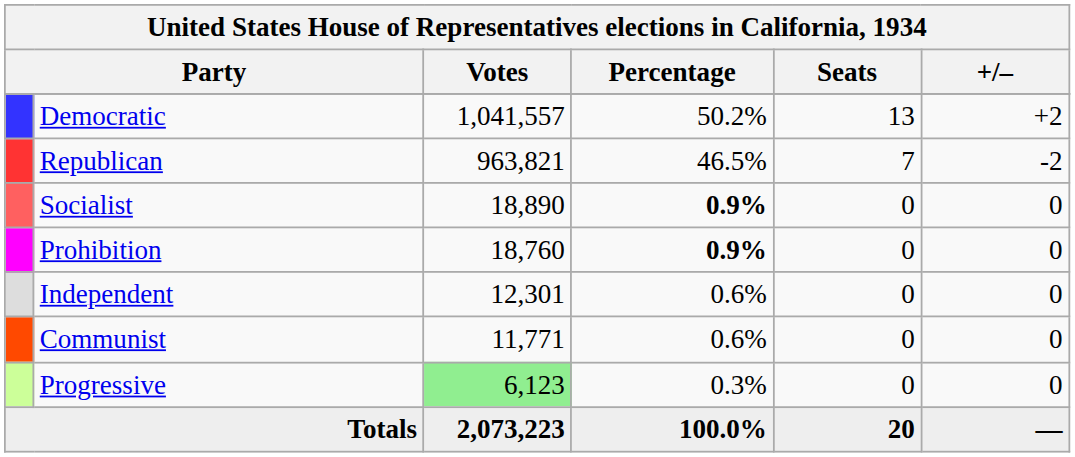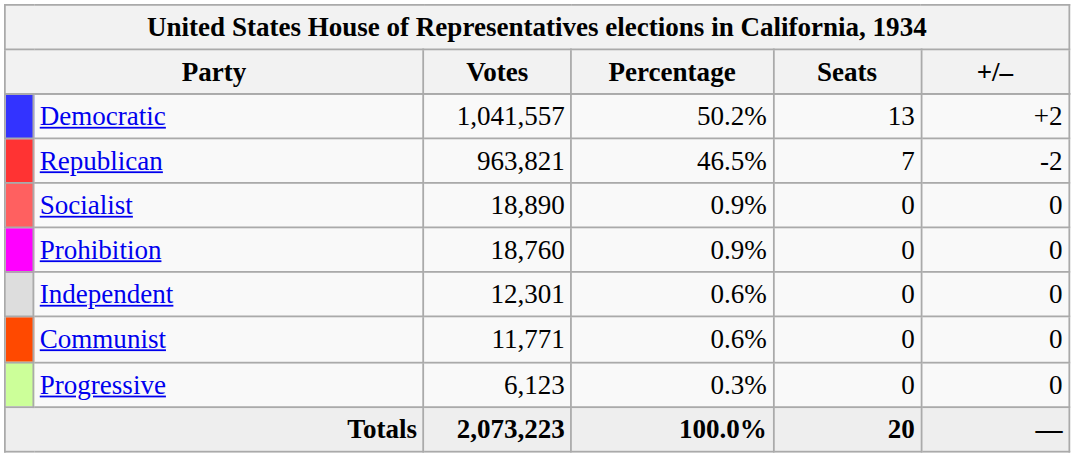(736, 205) bold -> (739, 205) normal
(736, 250) bold -> (739, 250) normal
(534, 383) lightgreen background -> (534, 383) no background
